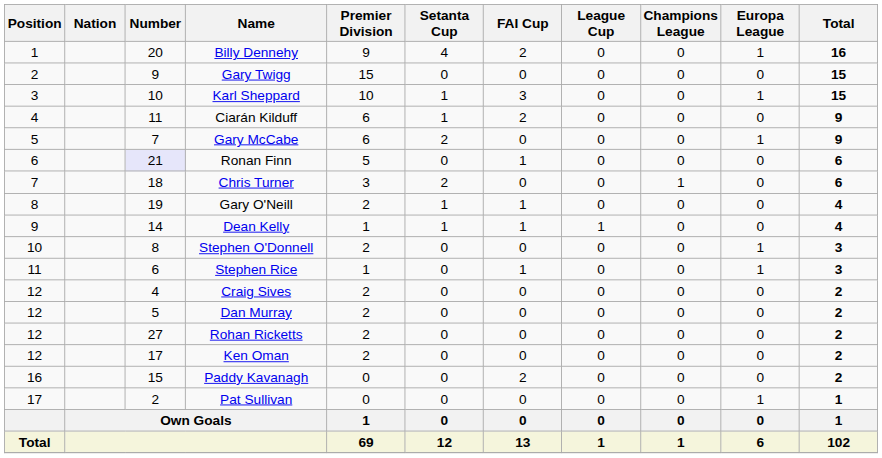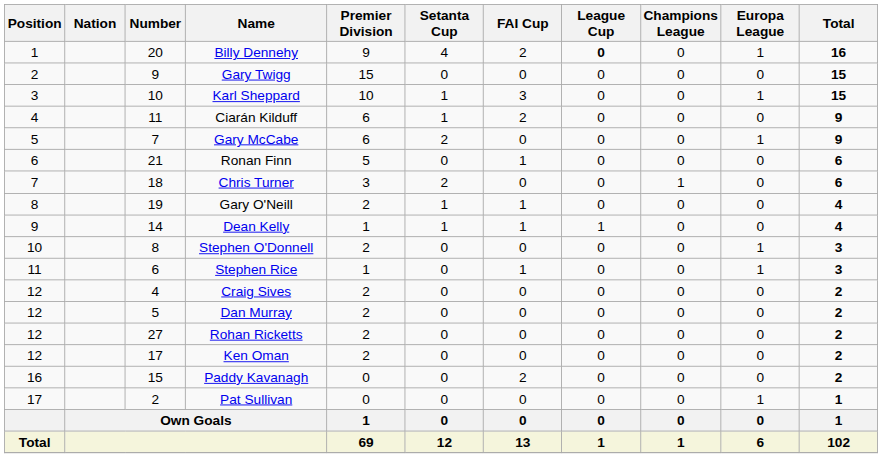(601, 52) normal -> (601, 52) bold
(155, 161) lavender background -> (155, 161) no background
